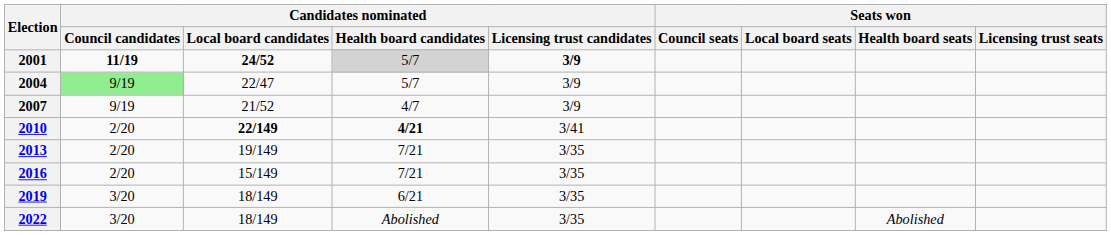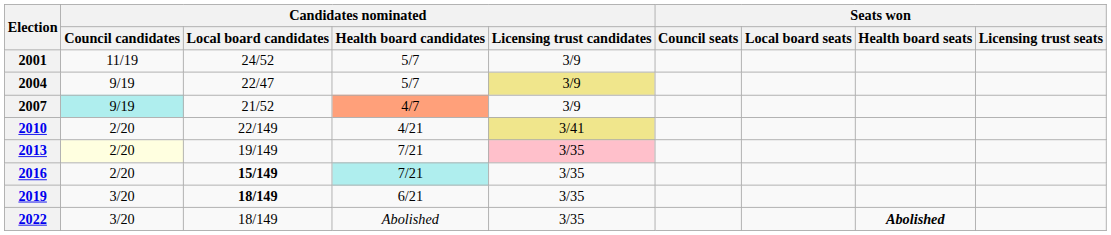(122, 60) bold -> (122, 60) normal
(258, 60) bold -> (258, 60) normal
(410, 60) lightgrey background -> (410, 60) no background
(572, 60) bold -> (572, 60) normal
(122, 83) lightgreen background -> (122, 83) no background
(572, 83) no background -> (572, 83) khaki background
(122, 106) no background -> (122, 106) paleturquoise background
(410, 106) no background -> (410, 106) lightsalmon background
(258, 128) bold -> (258, 128) normal
(410, 128) bold -> (410, 128) normal
(572, 128) no background -> (572, 128) khaki background
(122, 151) no background -> (122, 151) lightyellow background
(572, 151) no background -> (572, 151) pink background
(258, 173) normal -> (258, 173) bold
(410, 173) no background -> (410, 173) paleturquoise background
(258, 196) normal -> (258, 196) bold
(915, 219) normal -> (915, 219) bold
